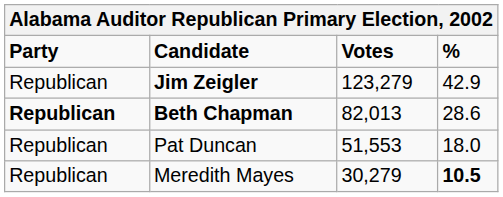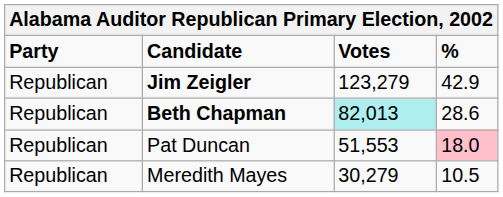(62, 113) bold -> (58, 113) normal
(372, 113) no background -> (368, 113) paleturquoise background
(462, 144) no background -> (460, 144) pink background
(462, 176) bold -> (460, 176) normal
